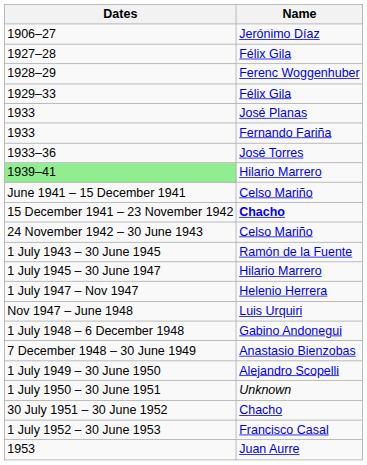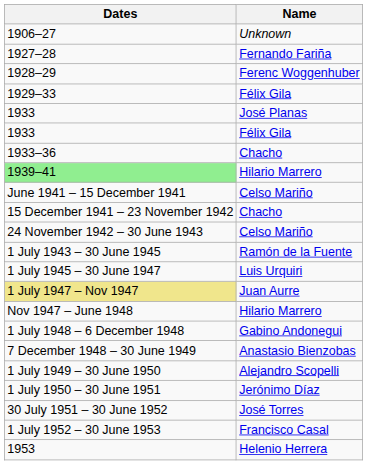(279, 34) Jerónimo Díaz -> (265, 34) Unknown
(265, 53) Félix Gila -> (285, 53) Fernando Fariña
(285, 133) Fernando Fariña -> (265, 133) Félix Gila
(271, 152) José Torres -> (261, 152) Chacho
(262, 212) bold -> (261, 212) normal
(280, 271) Hilario Marrero -> (271, 271) Luis Urquiri
(73, 291) no background -> (73, 291) khaki background
(283, 291) Helenio Herrera -> (269, 291) Juan Aurre
(271, 311) Luis Urquiri -> (280, 311) Hilario Marrero
(265, 390) Unknown -> (279, 390) Jerónimo Díaz
(261, 410) Chacho -> (271, 410) José Torres
(269, 449) Juan Aurre -> (283, 449) Helenio Herrera
